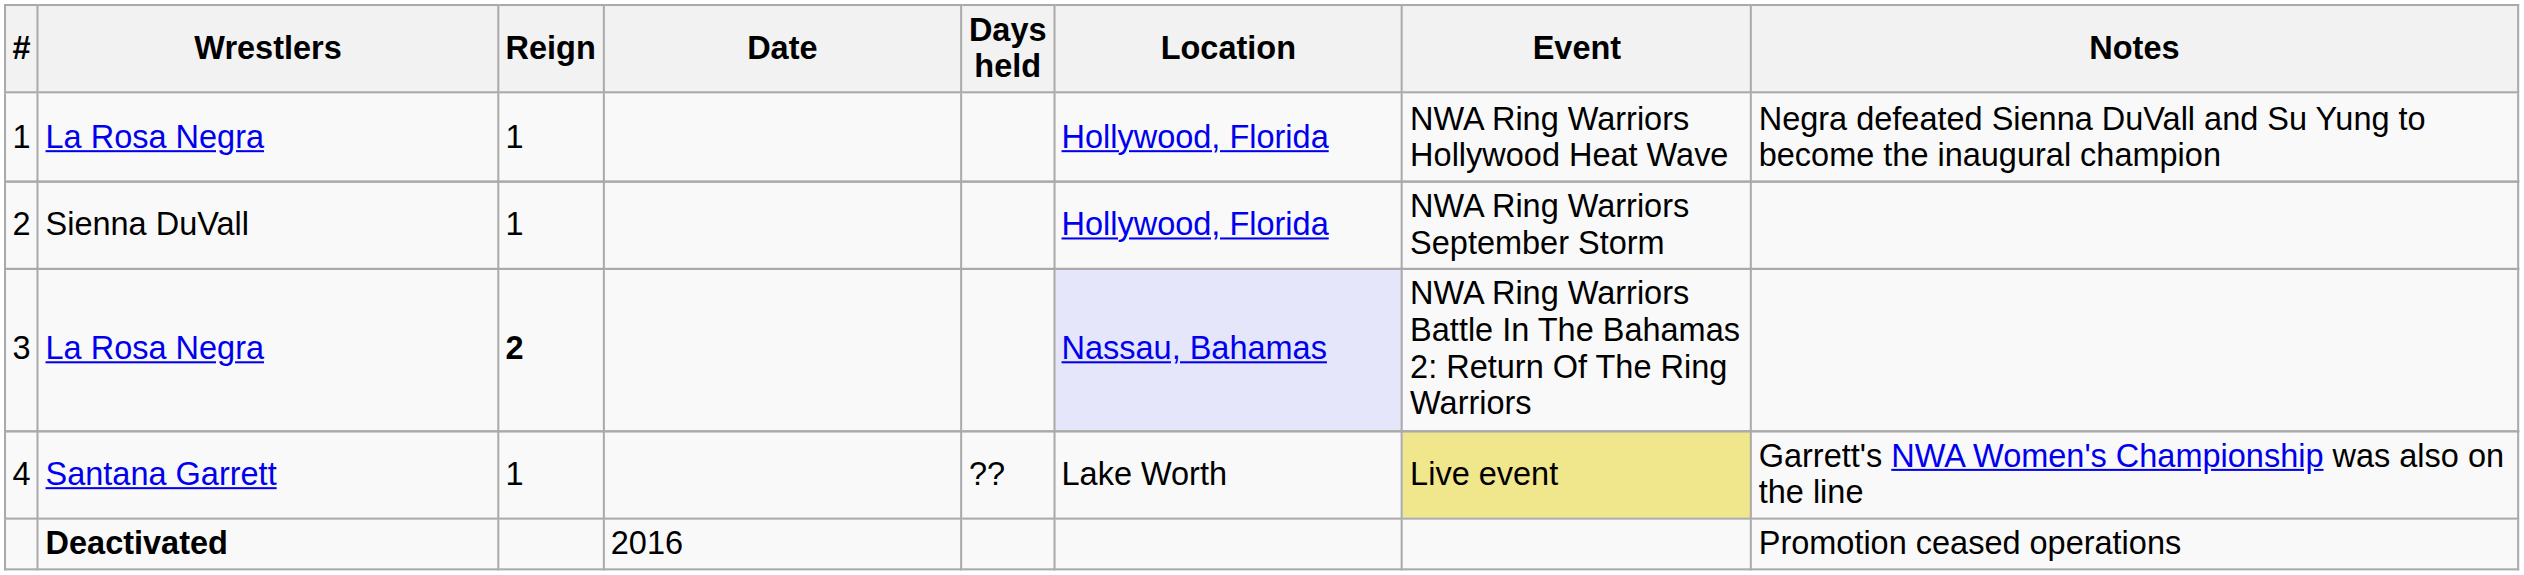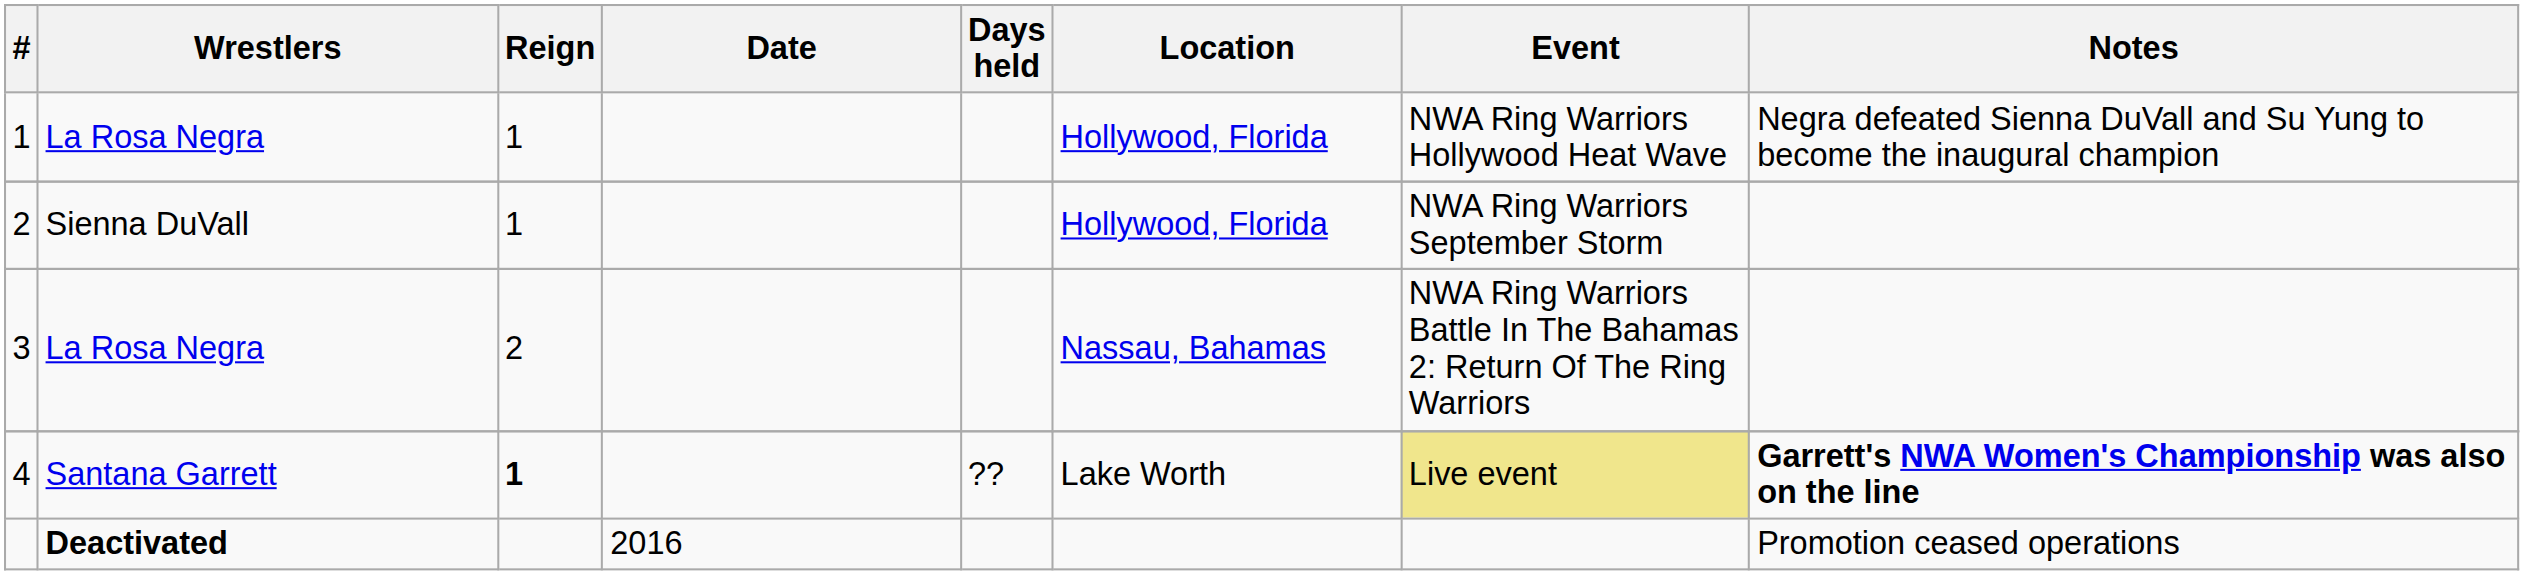(515, 349) bold -> (514, 349) normal
(1194, 349) lavender background -> (1193, 349) no background
(515, 473) normal -> (514, 473) bold
(2131, 473) normal -> (2131, 473) bold
